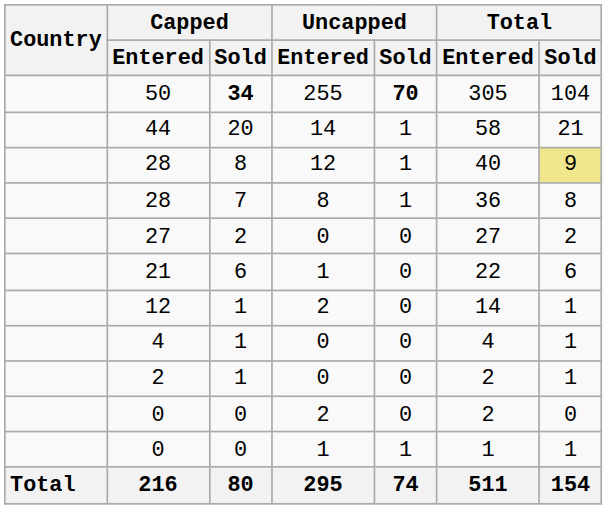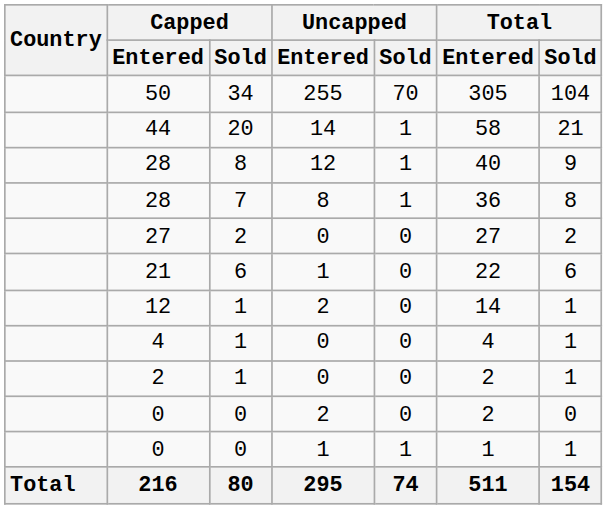(241, 94) bold -> (241, 94) normal
(406, 94) bold -> (406, 94) normal
(571, 165) khaki background -> (571, 165) no background
